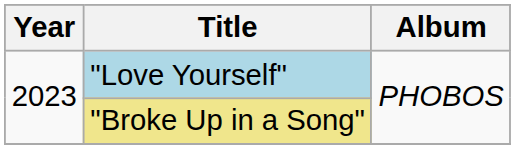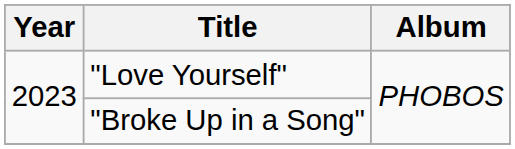(189, 74) lightblue background -> (189, 74) no background
(228, 120) khaki background -> (228, 120) no background
